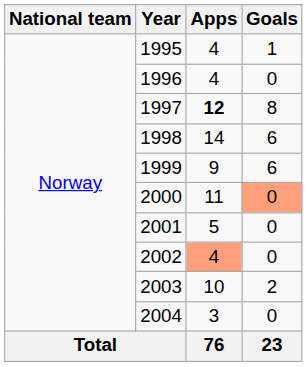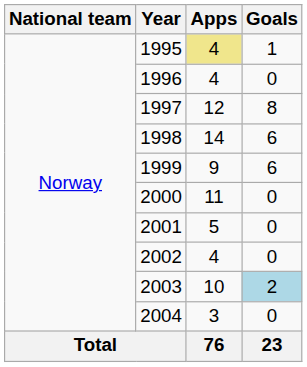(214, 49) no background -> (214, 49) khaki background
(214, 108) bold -> (214, 108) normal
(272, 197) lightsalmon background -> (272, 197) no background
(214, 256) lightsalmon background -> (214, 256) no background
(272, 286) no background -> (272, 286) lightblue background
